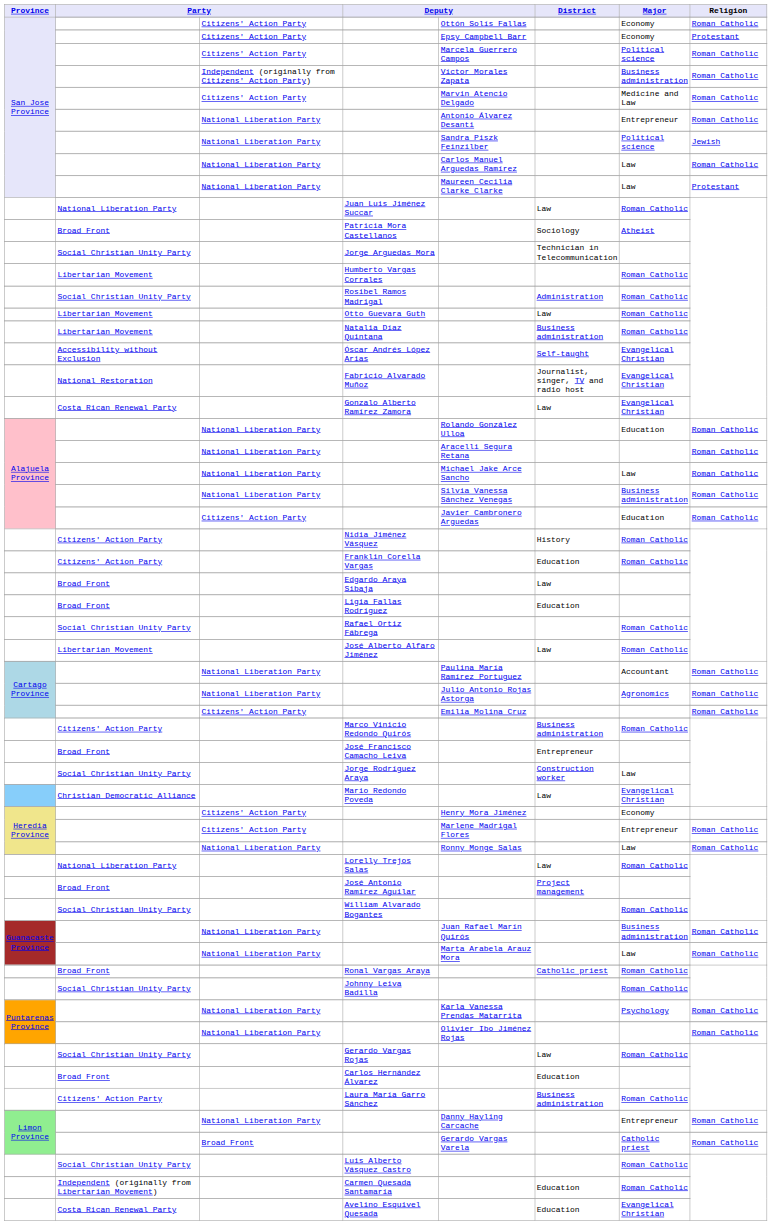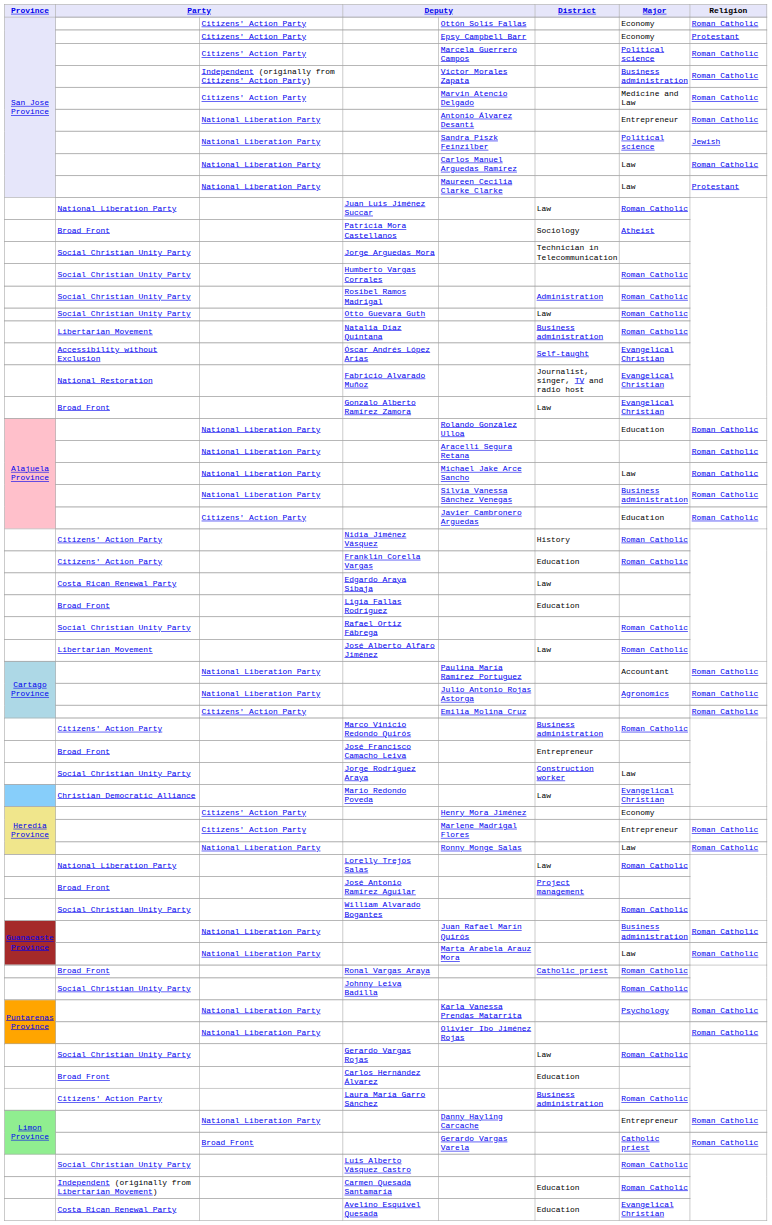(105, 275) Libertarian Movement -> (124, 275) Social Christian Unity Party
(105, 314) Libertarian Movement -> (124, 314) Social Christian Unity Party
(117, 407) Costa Rican Renewal Party -> (84, 407) Broad Front
(84, 584) Broad Front -> (117, 584) Costa Rican Renewal Party
